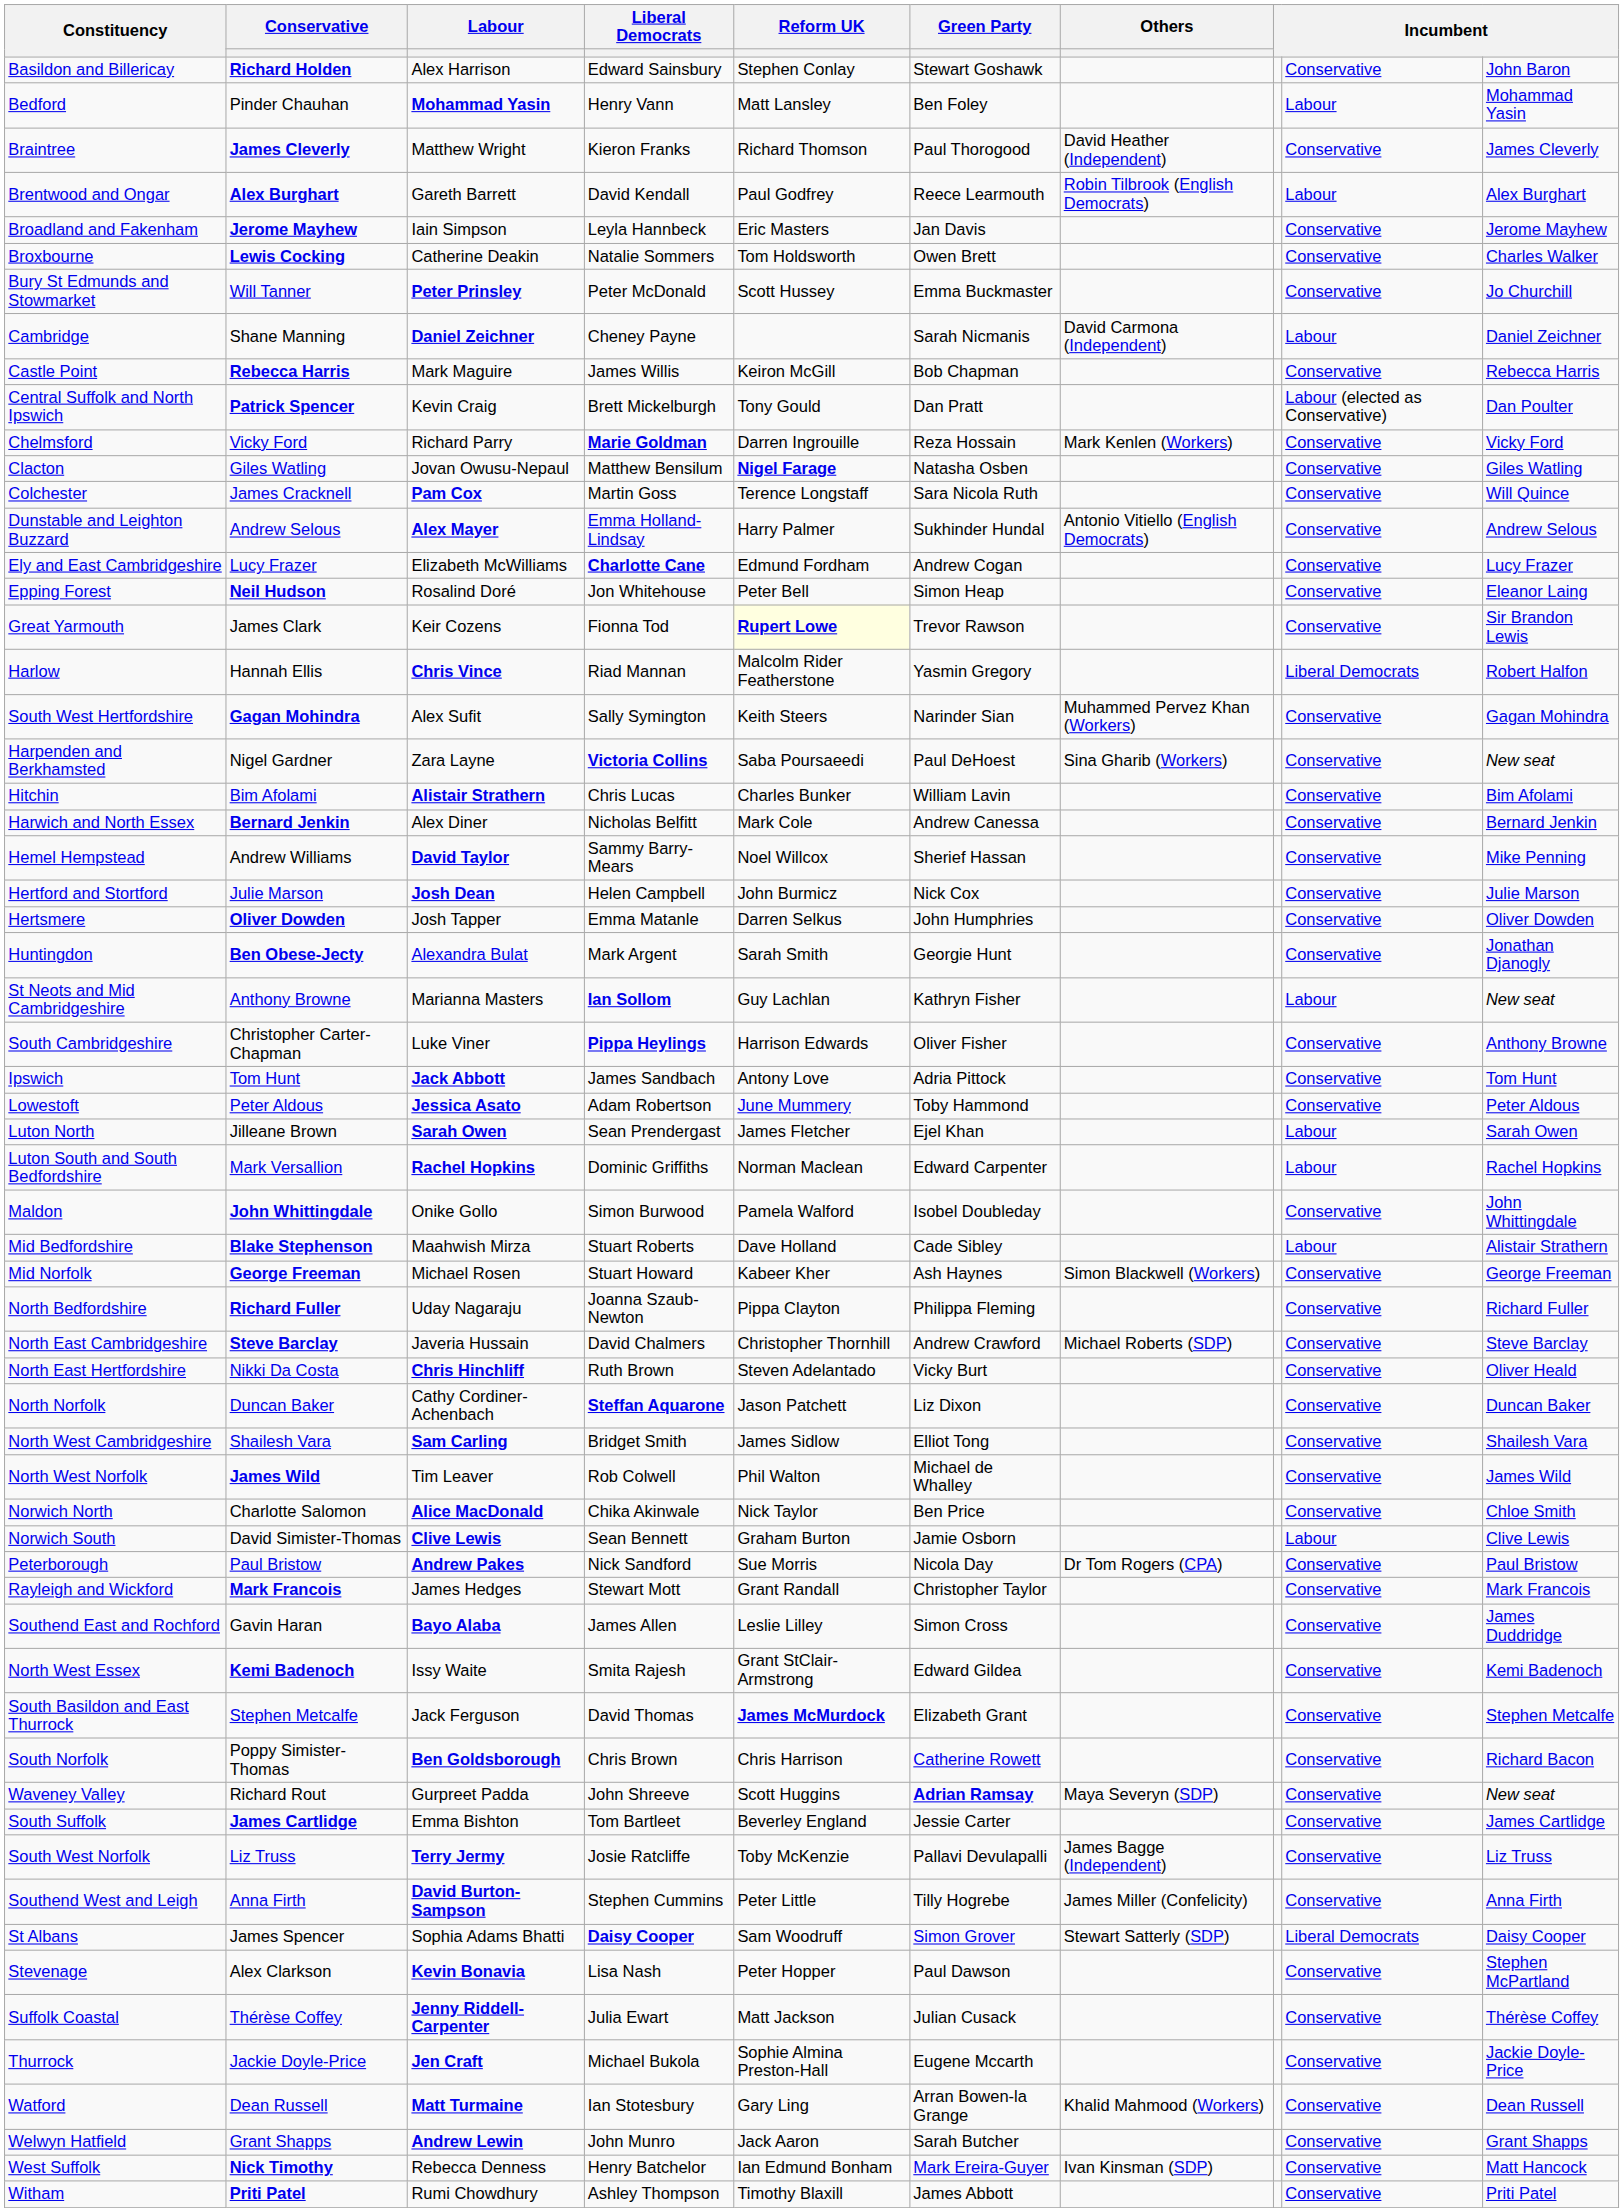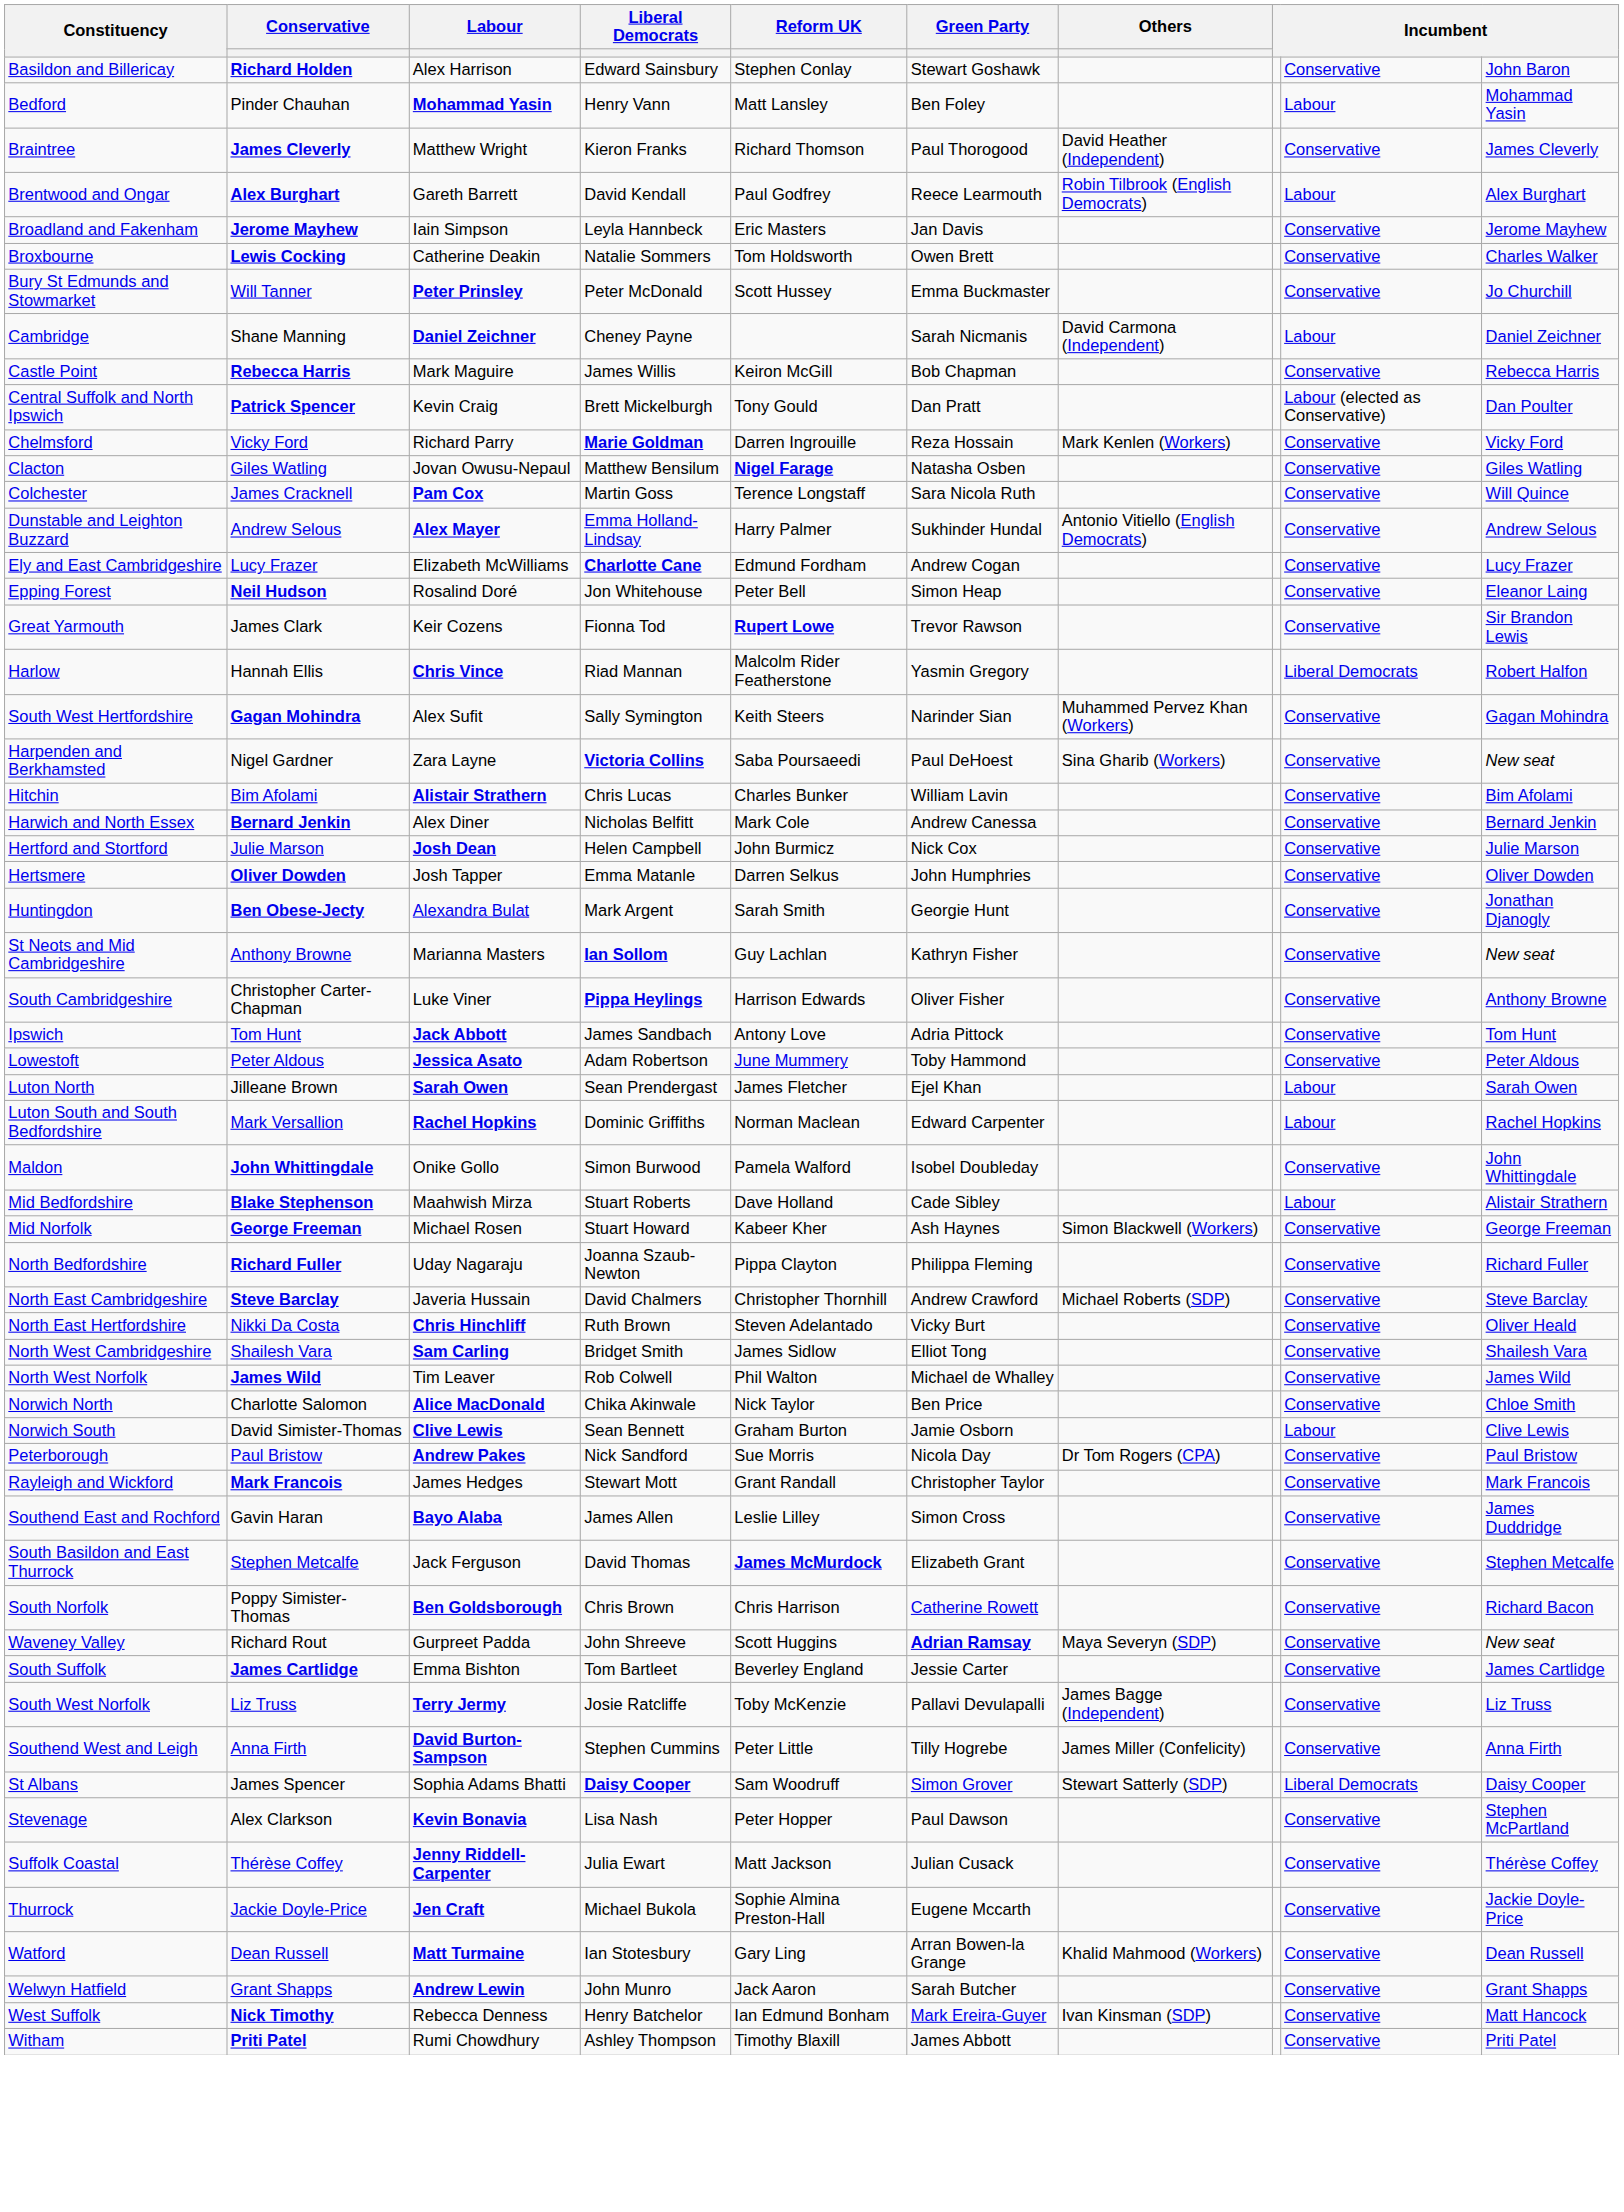(787, 627) lightyellow background -> (784, 627) no background
- row: (77, 858)
(1311, 999) Labour -> (1332, 954) Conservative
- row: (57, 1406)
- row: (74, 1670)
